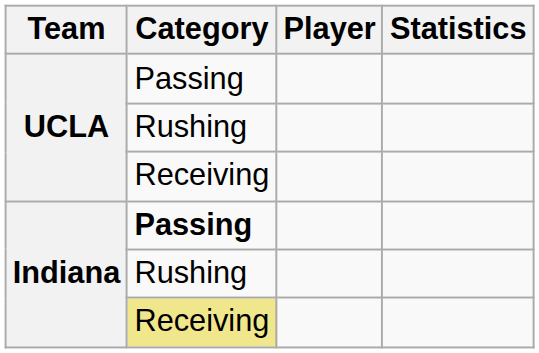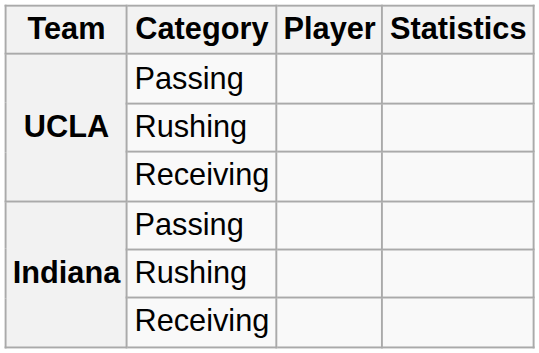(193, 224) bold -> (189, 224) normal
(202, 321) khaki background -> (202, 321) no background
